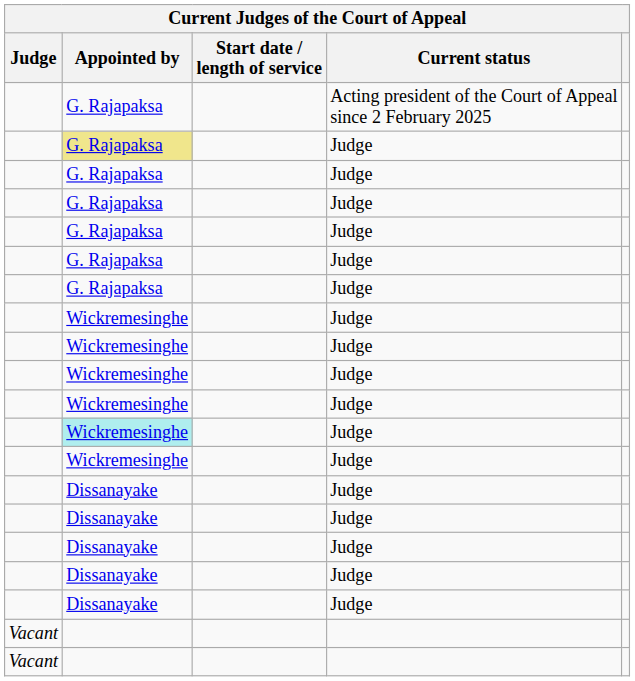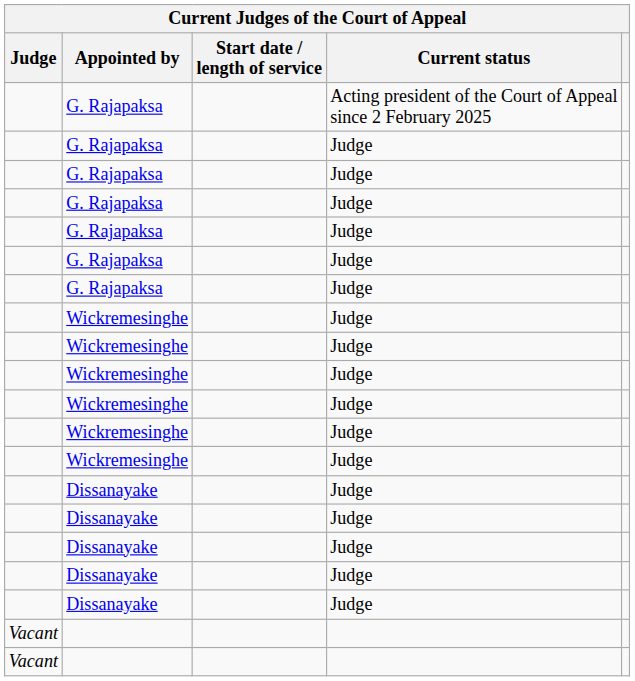(114, 145) khaki background -> (114, 145) no background
(127, 432) paleturquoise background -> (127, 432) no background
